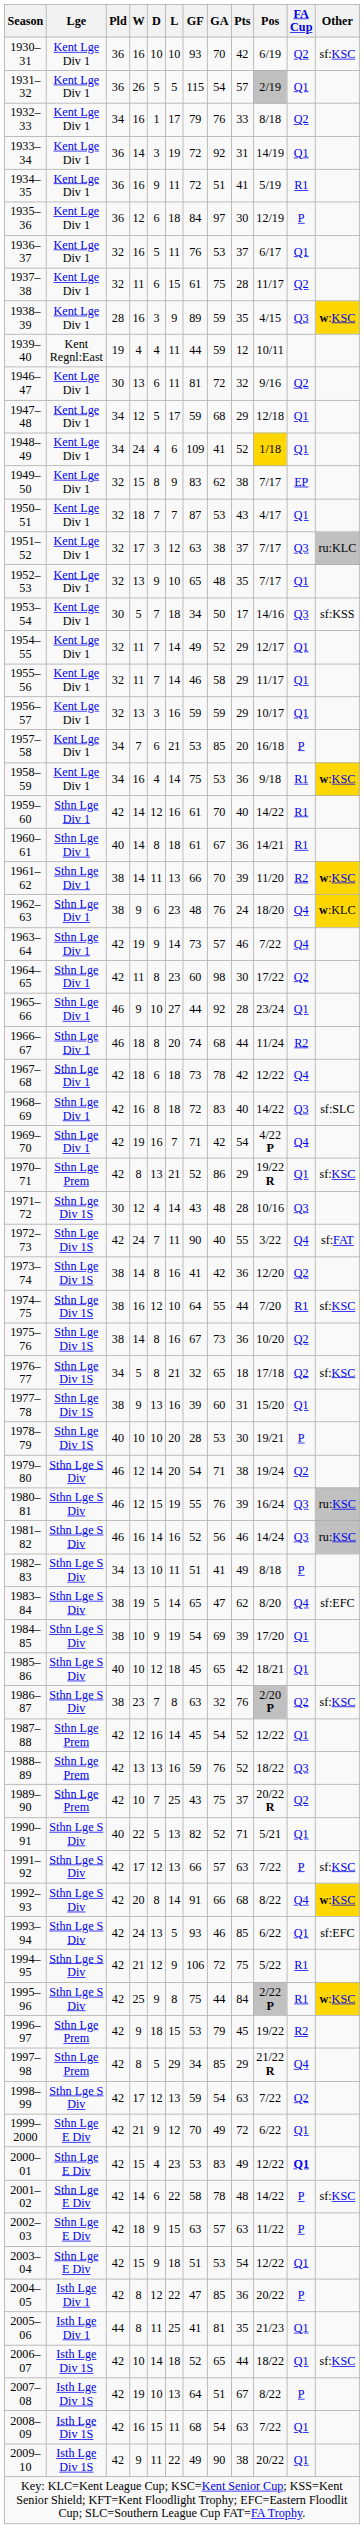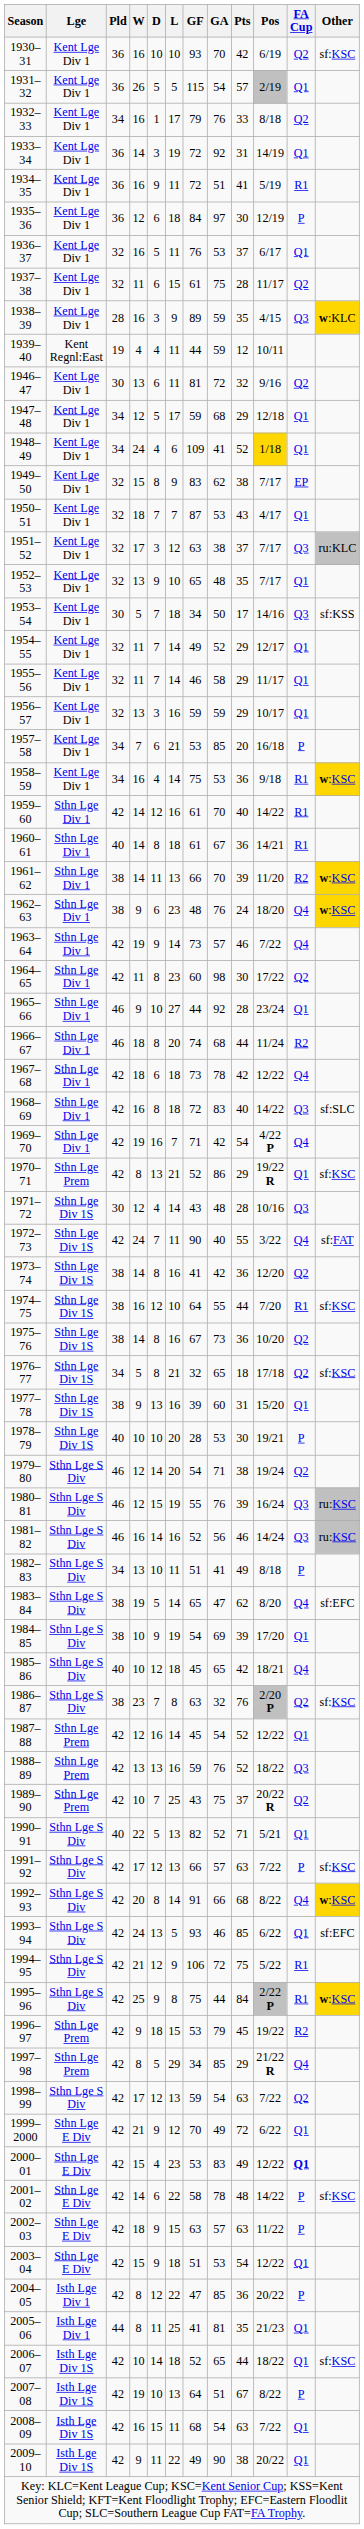(337, 317) w:KSC -> (337, 317) w:KLC
(337, 911) w:KLC -> (337, 911) w:KSC
(301, 1669) Q1 -> (301, 1669) Q4
